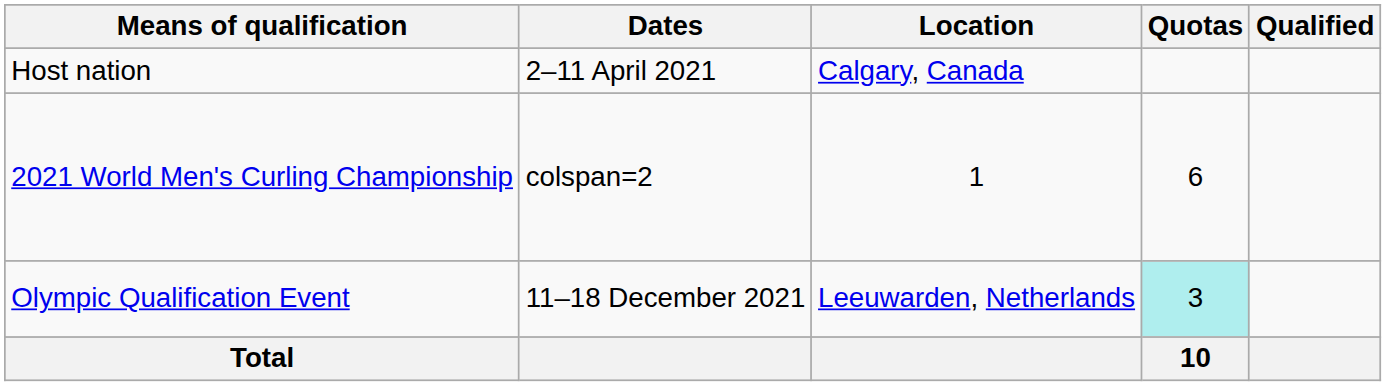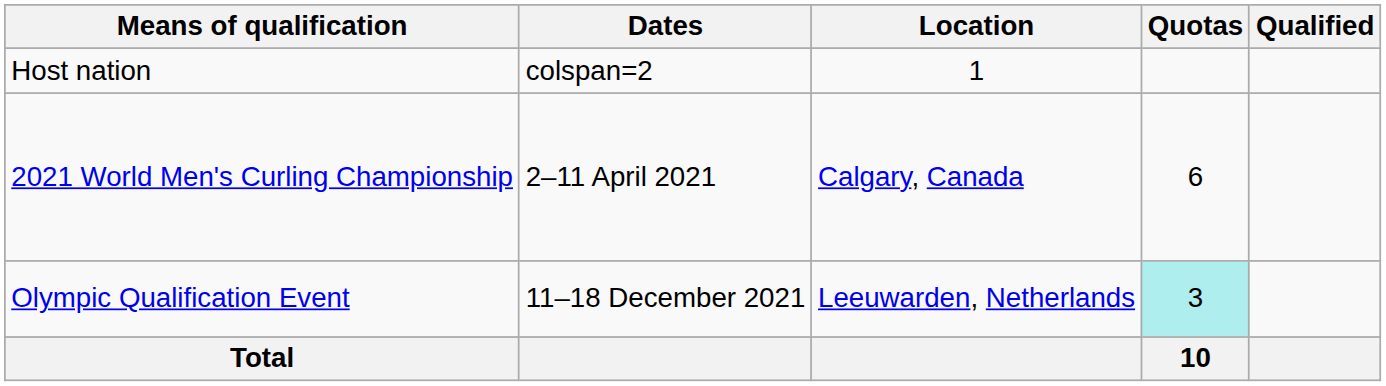(621, 70) 2–11 April 2021 -> (589, 70) colspan=2
(921, 70) Calgary, Canada -> (977, 70) 1
(589, 176) colspan=2 -> (621, 176) 2–11 April 2021
(977, 176) 1 -> (921, 176) Calgary, Canada
